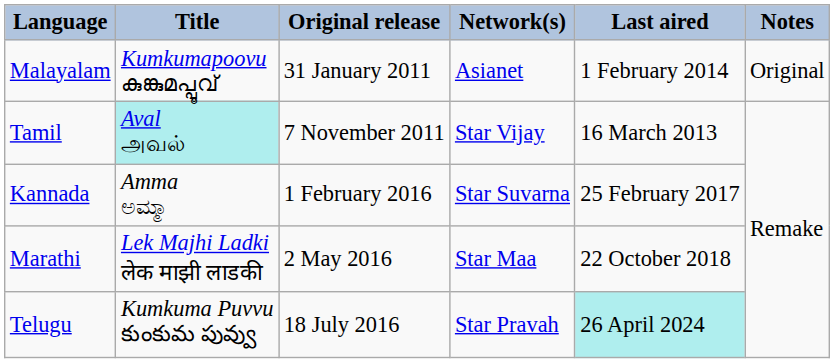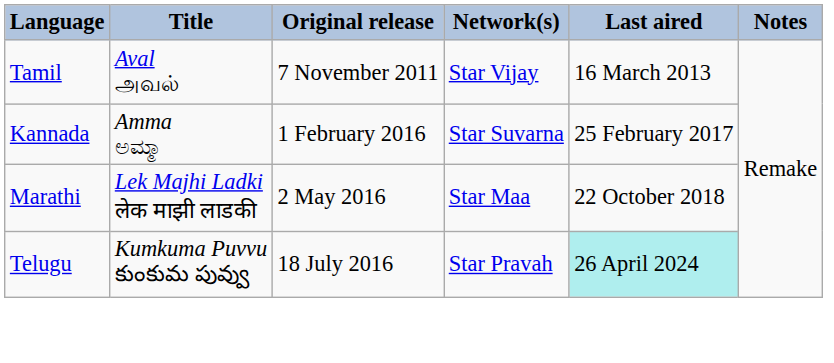- row: (60, 70)
(153, 131) paleturquoise background -> (147, 70) no background
